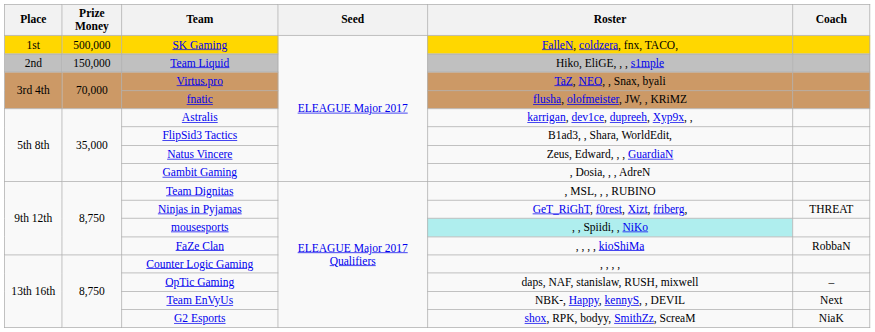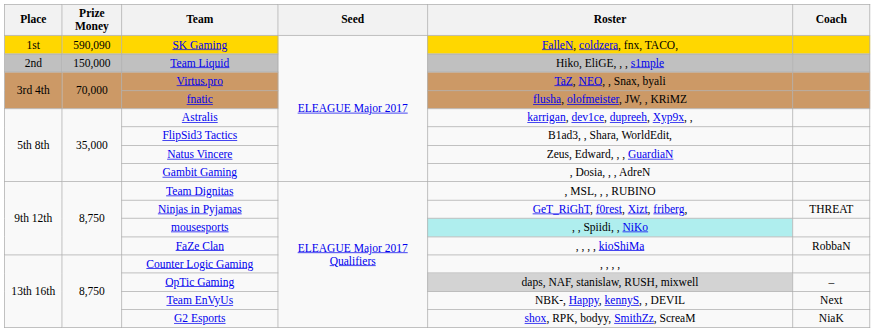(92, 44) 500,000 -> (92, 44) 590,090
(610, 282) no background -> (610, 282) lightgrey background
